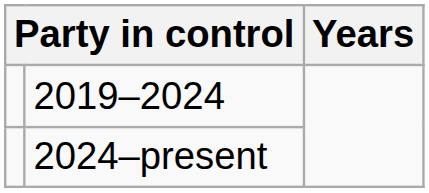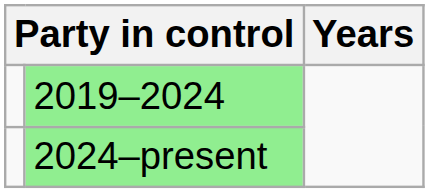(129, 95) no background -> (129, 95) lightgreen background
(150, 156) no background -> (150, 156) lightgreen background
